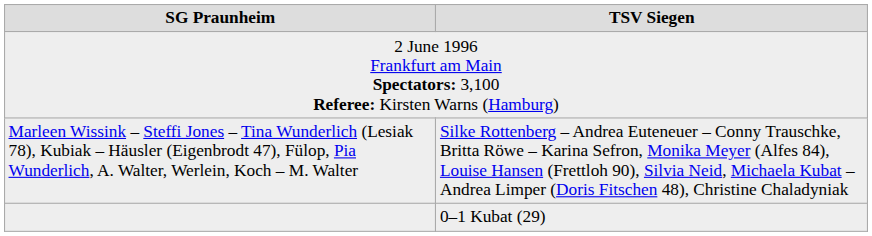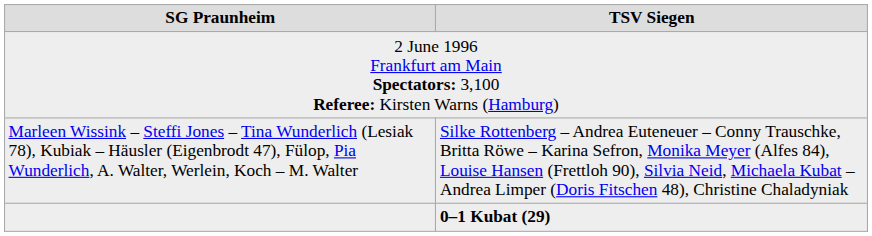(493, 217) normal -> (495, 217) bold
